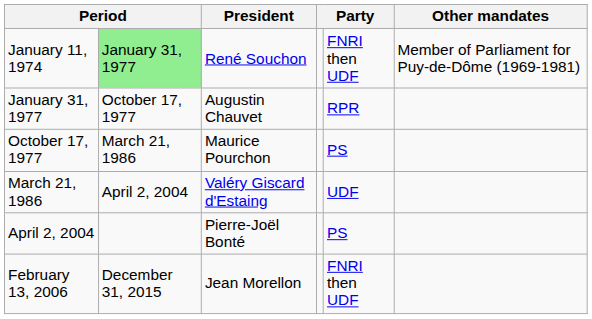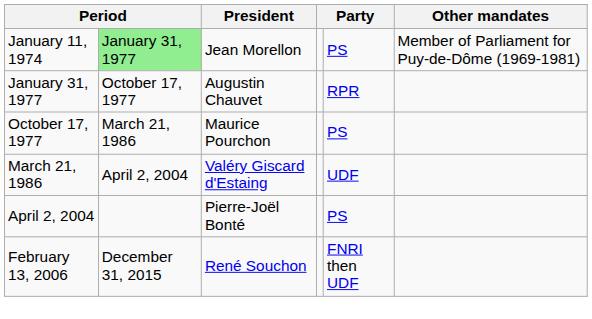(256, 58) René Souchon -> (253, 49) Jean Morellon
(345, 58) FNRI then UDF -> (337, 49) PS
(253, 283) Jean Morellon -> (256, 266) René Souchon
